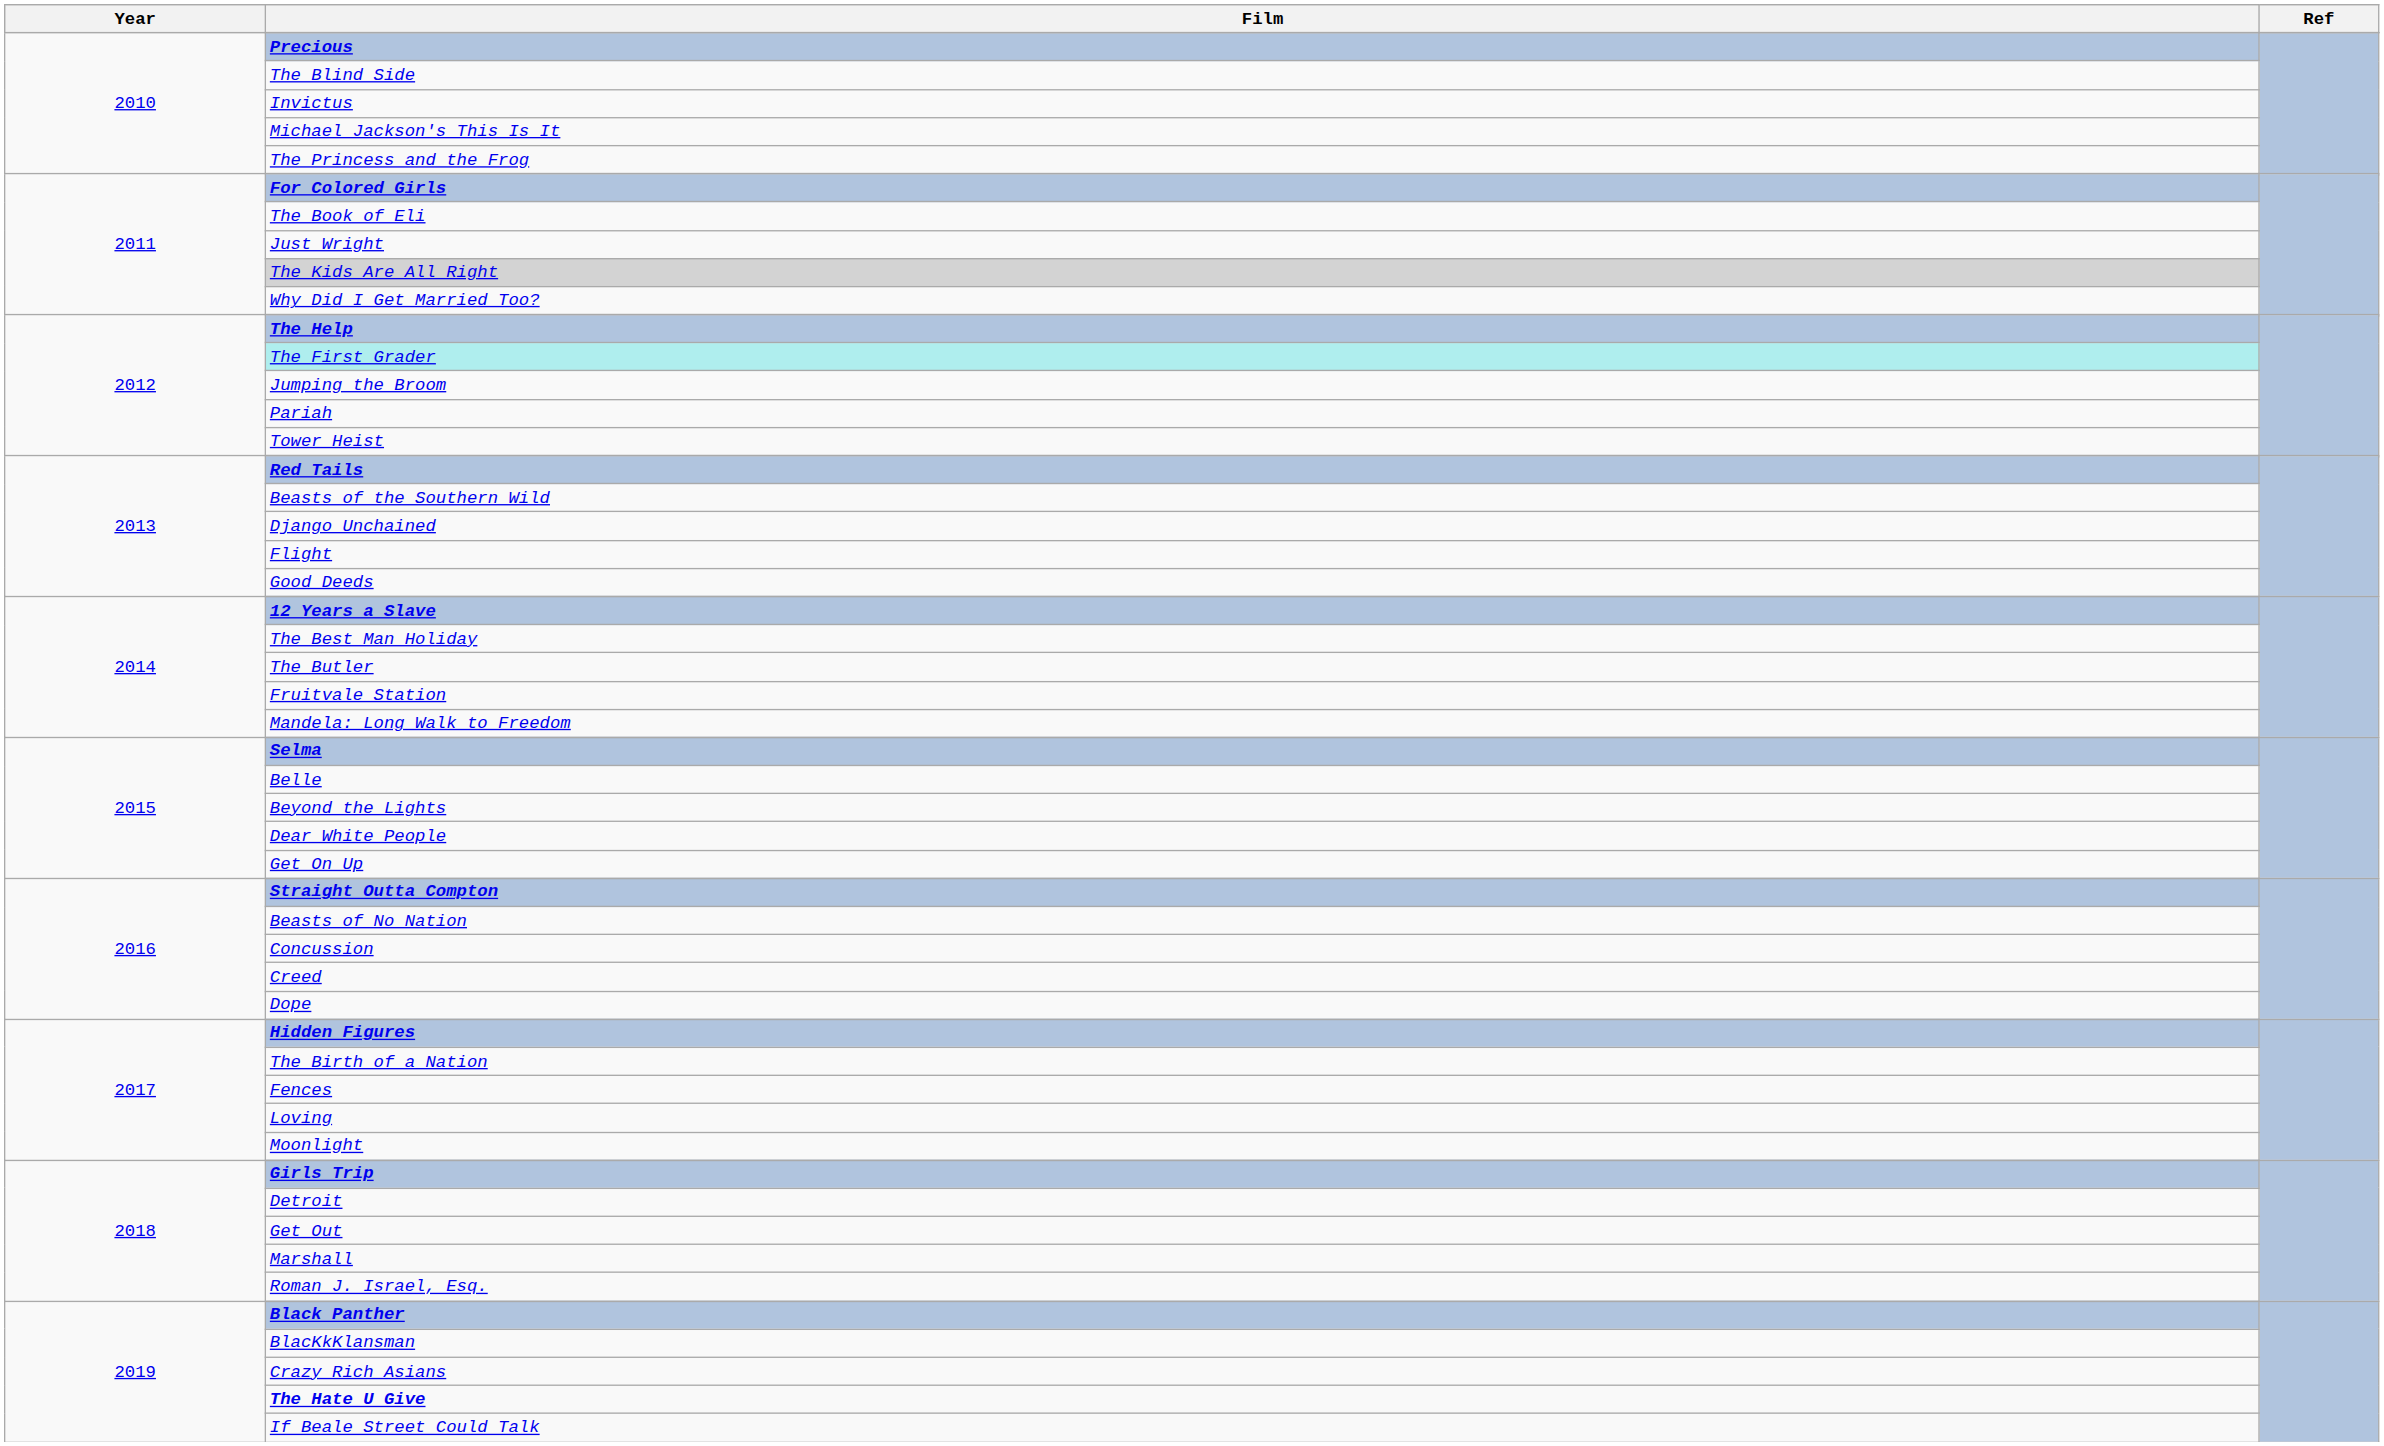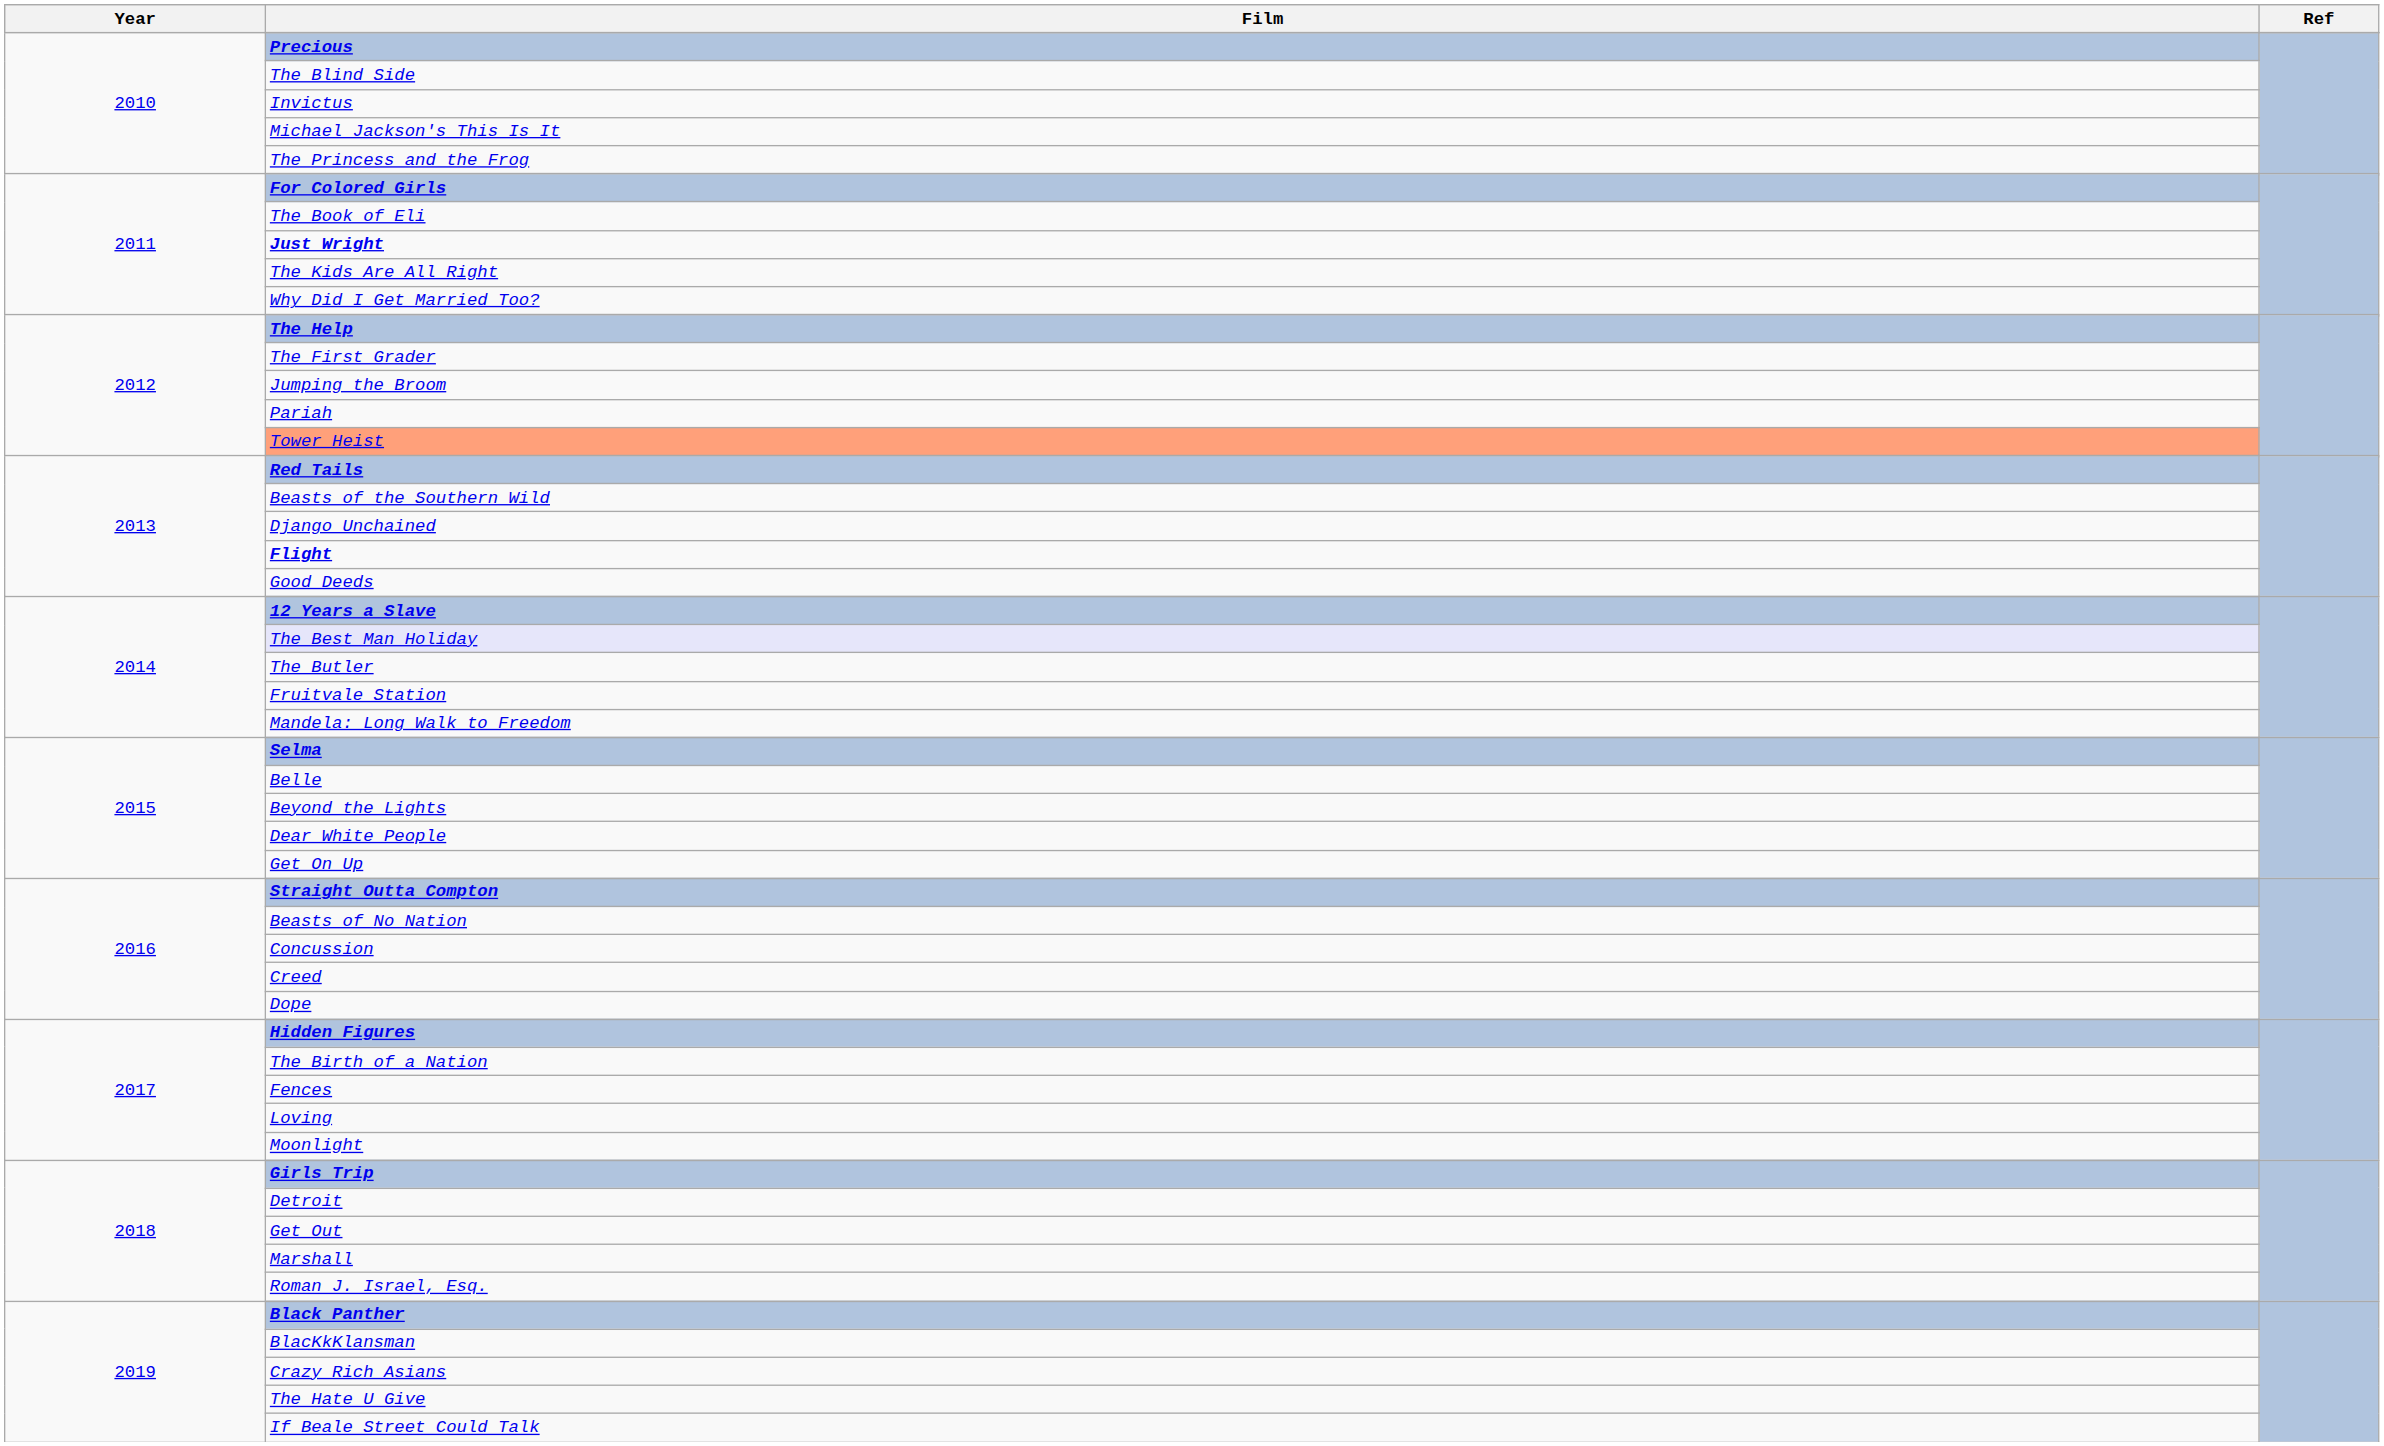(327, 244) normal -> (327, 244) bold
(384, 272) lightgrey background -> (384, 272) no background
(353, 357) paleturquoise background -> (353, 357) no background
(327, 441) no background -> (327, 441) lightsalmon background
(301, 554) normal -> (301, 554) bold
(374, 639) no background -> (374, 639) lavender background
(348, 1400) bold -> (348, 1400) normal
